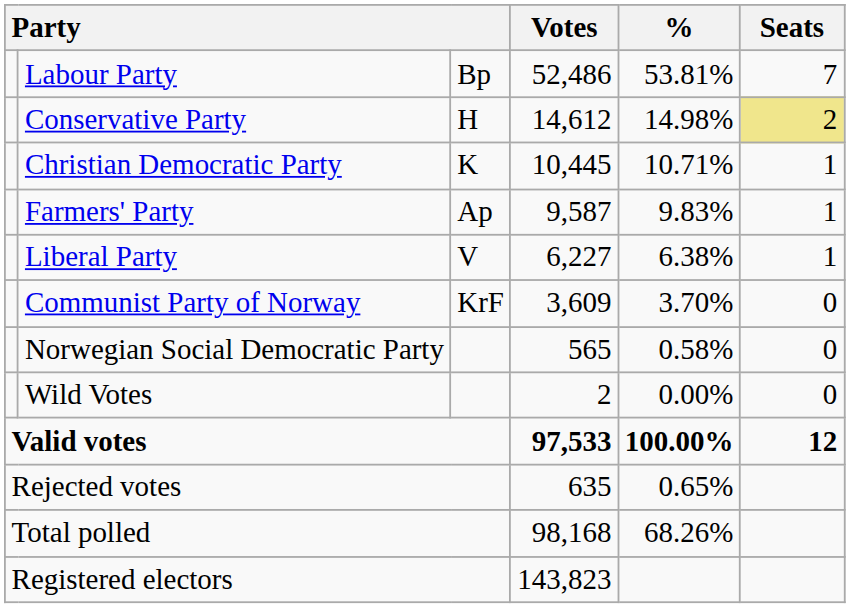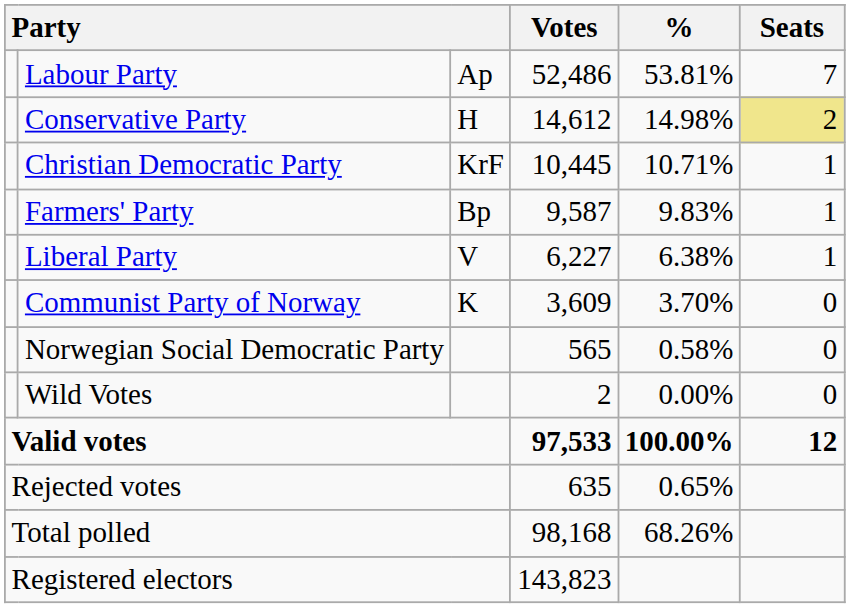(474, 73) Bp -> (475, 73) Ap
(468, 165) K -> (481, 165) KrF
(475, 211) Ap -> (474, 211) Bp
(481, 303) KrF -> (468, 303) K
